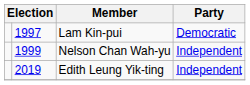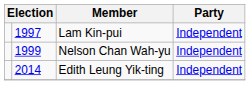(206, 32) Democratic -> (209, 32) Independent
(28, 70) 2019 -> (28, 70) 2014
